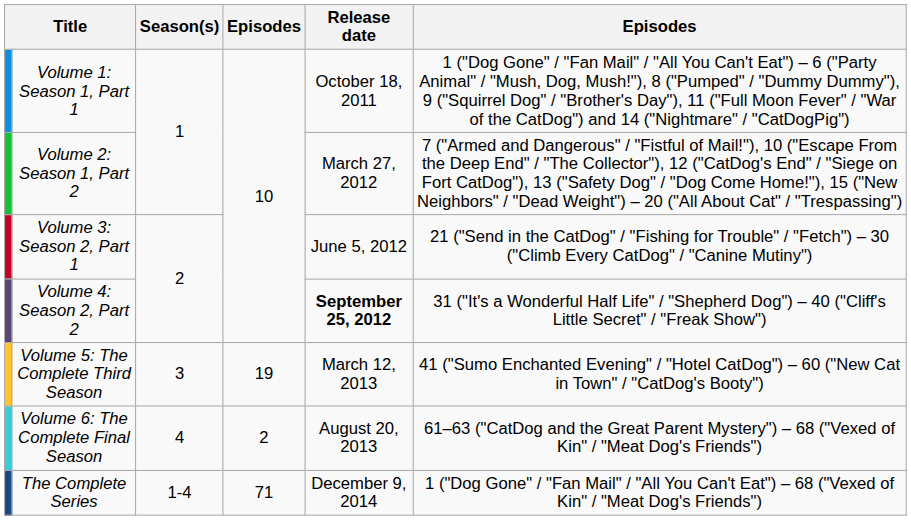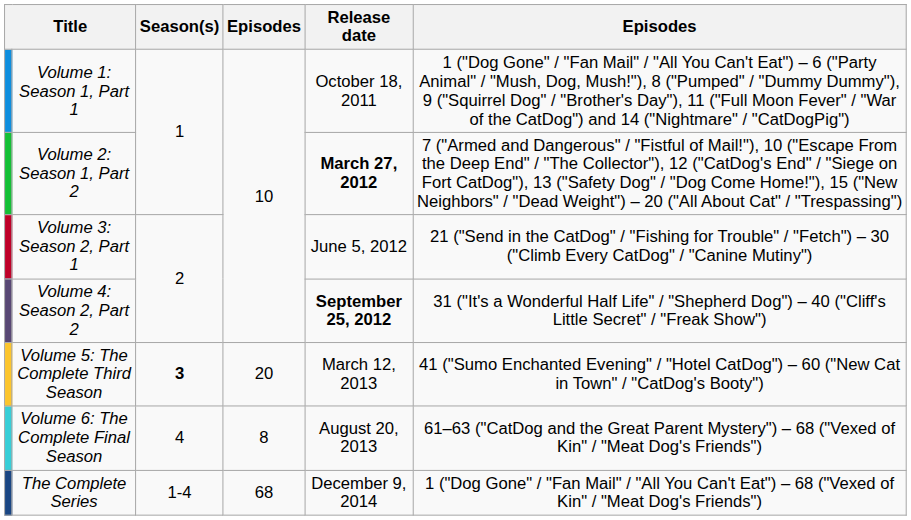(359, 173) normal -> (359, 173) bold
(180, 374) normal -> (180, 374) bold
(264, 374) 19 -> (264, 374) 20
(264, 438) 2 -> (264, 438) 8
(264, 492) 71 -> (264, 492) 68
